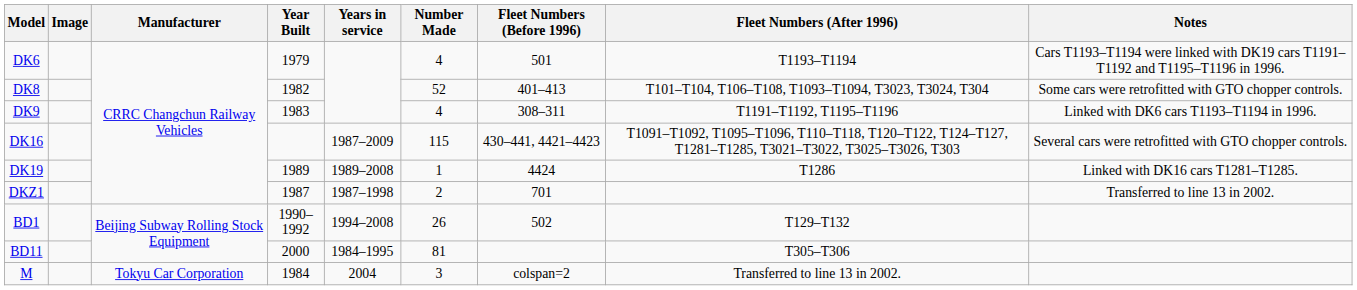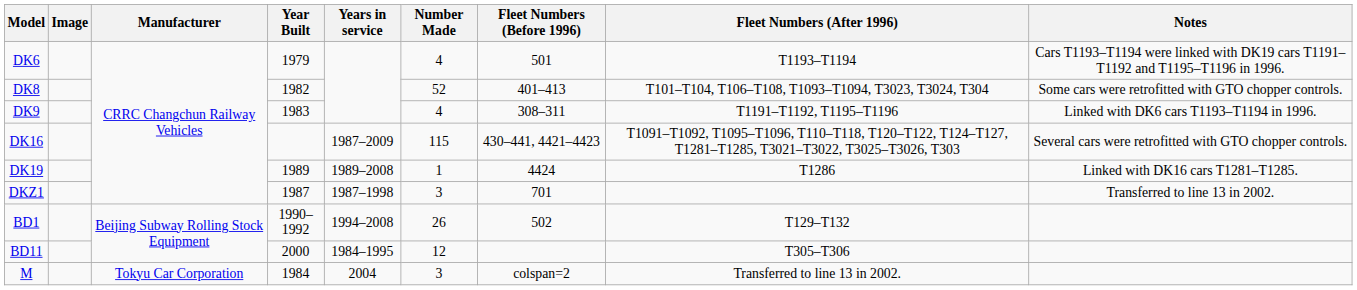(439, 192) 2 -> (439, 192) 3
(439, 251) 81 -> (439, 251) 12
